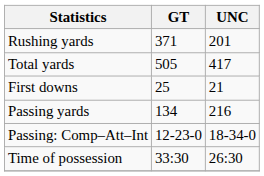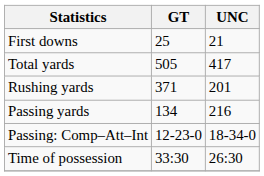rows swapped: (43, 87) <-> (51, 40)
